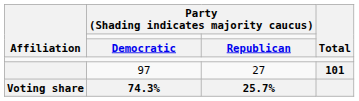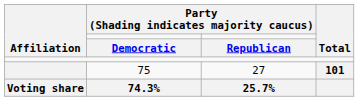(144, 70) 97 -> (144, 70) 75
